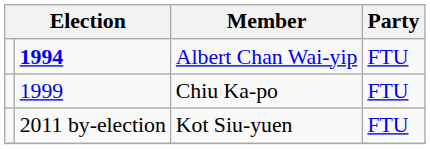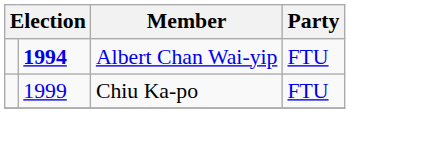- row: (234, 125)
